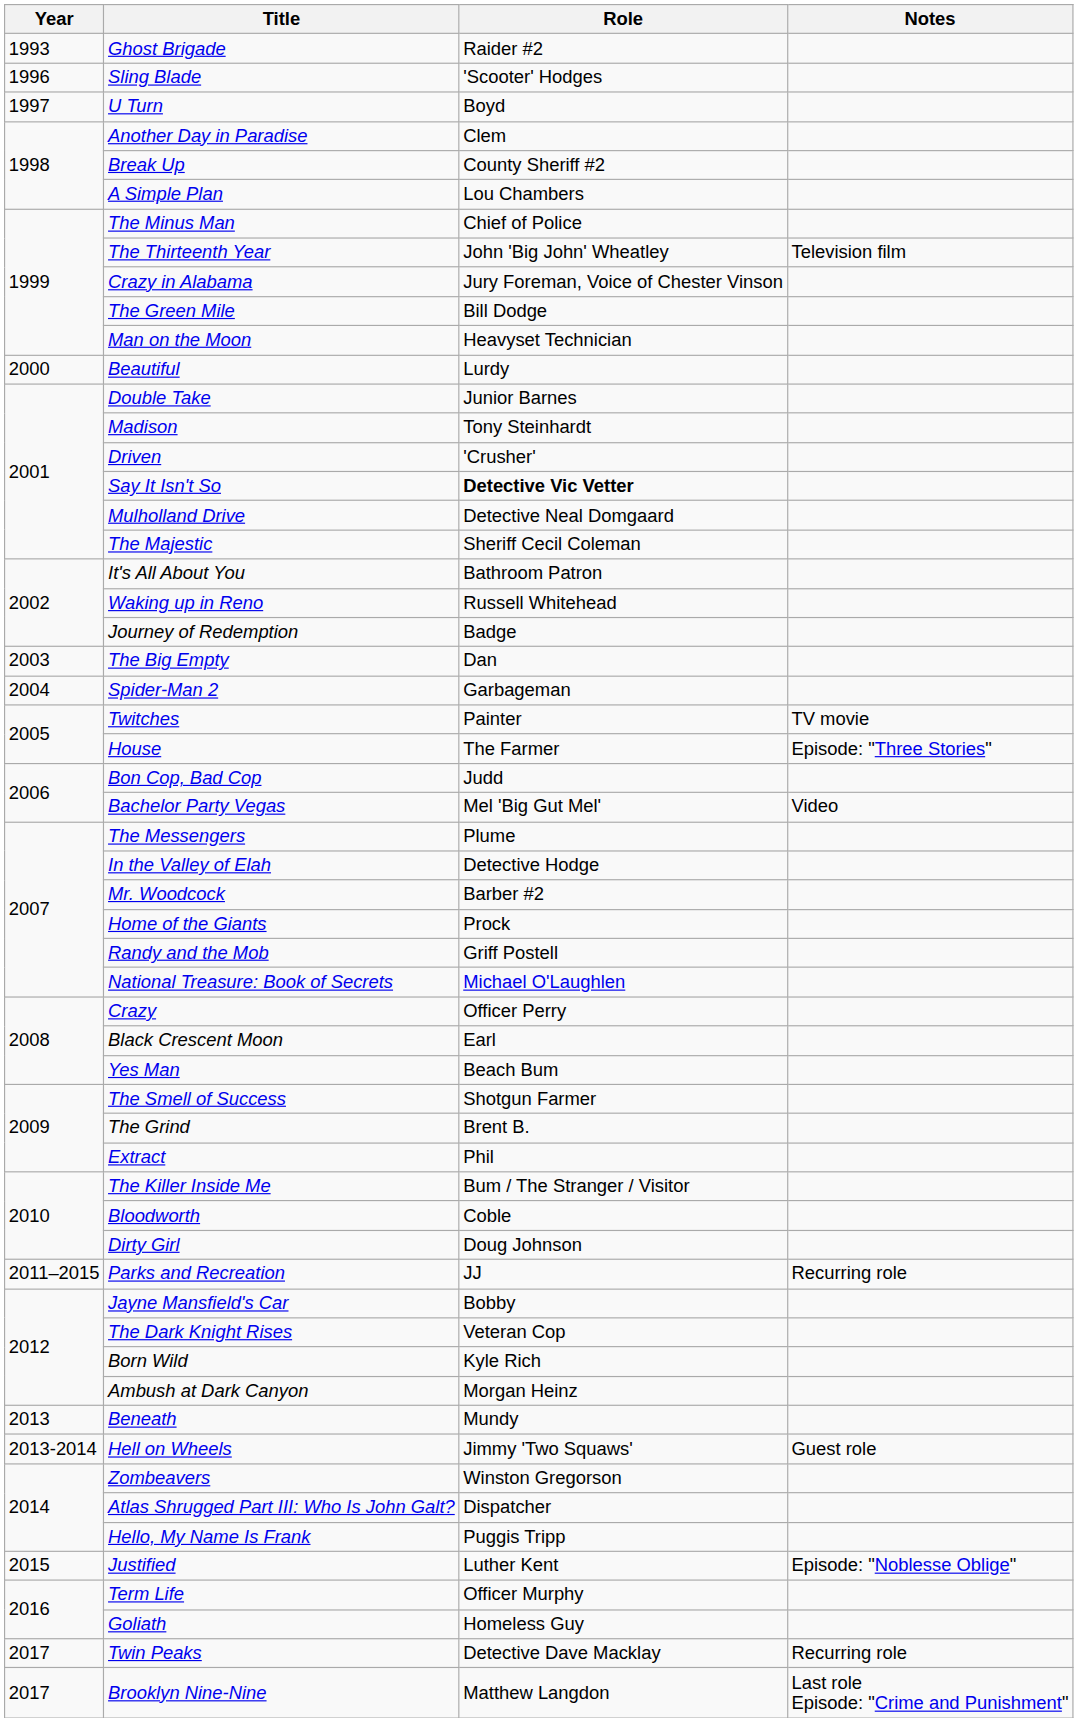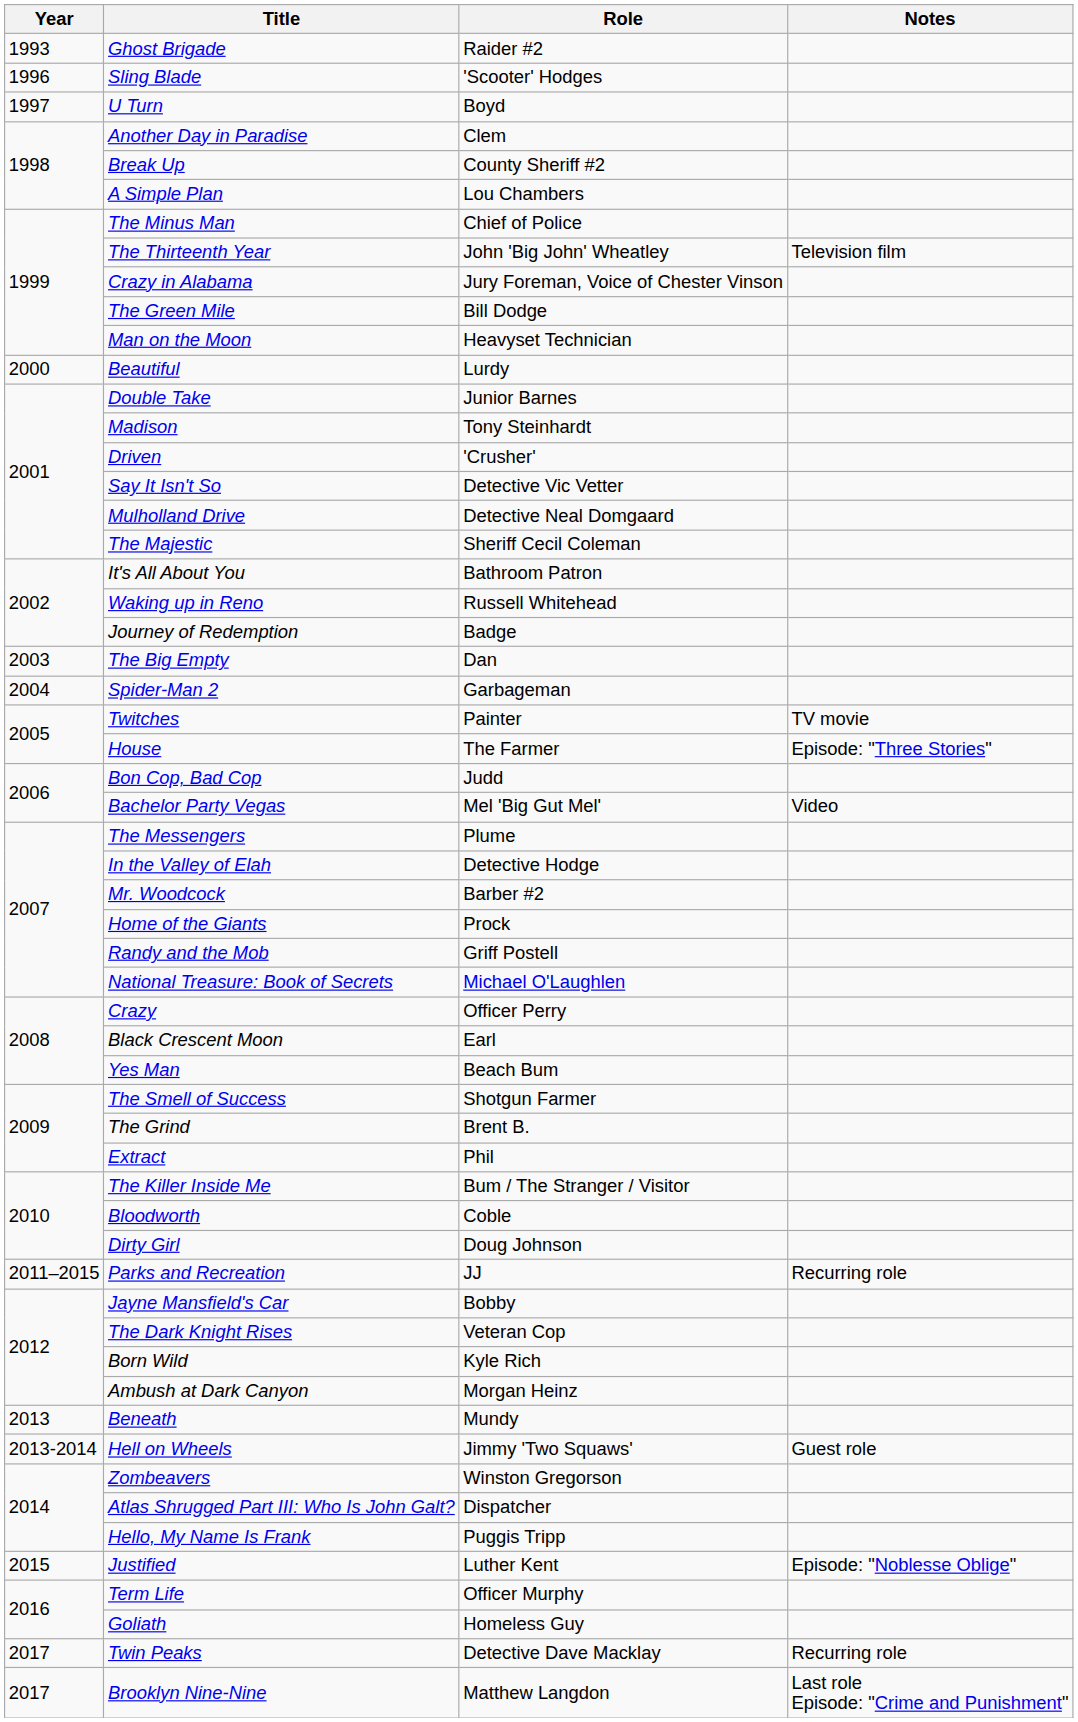(548, 485) bold -> (543, 485) normal
